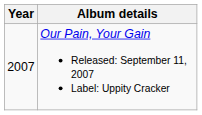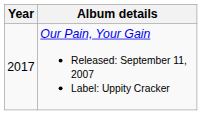(21, 66) 2007 -> (21, 66) 2017
